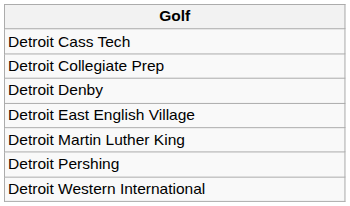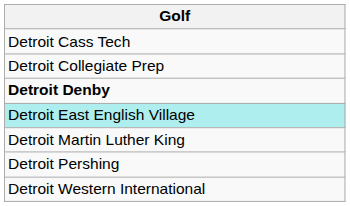(56, 90) normal -> (59, 90) bold
(102, 115) no background -> (102, 115) paleturquoise background
